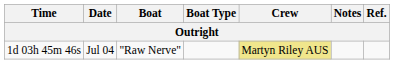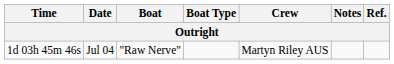(285, 50) khaki background -> (285, 50) no background
